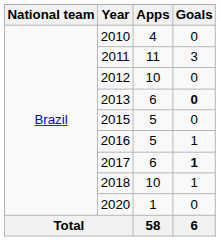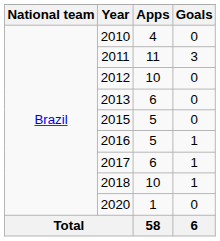(194, 99) bold -> (194, 99) normal
(194, 162) bold -> (194, 162) normal
